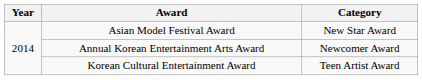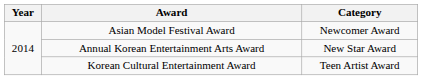(360, 30) New Star Award -> (360, 30) Newcomer Award
(360, 48) Newcomer Award -> (360, 48) New Star Award
